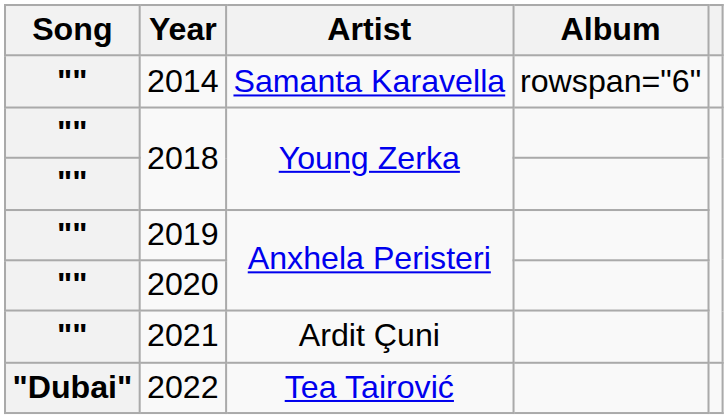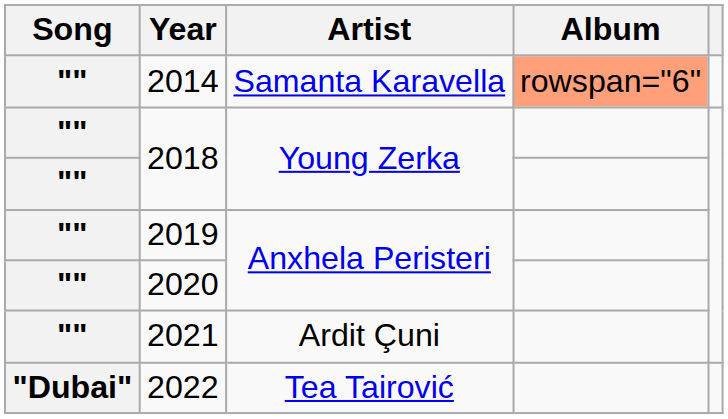(611, 81) no background -> (611, 81) lightsalmon background
